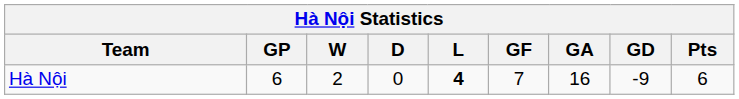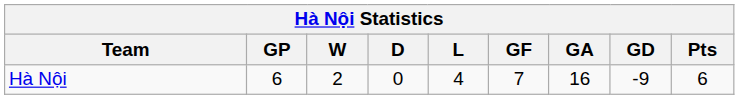(458, 79) bold -> (458, 79) normal
